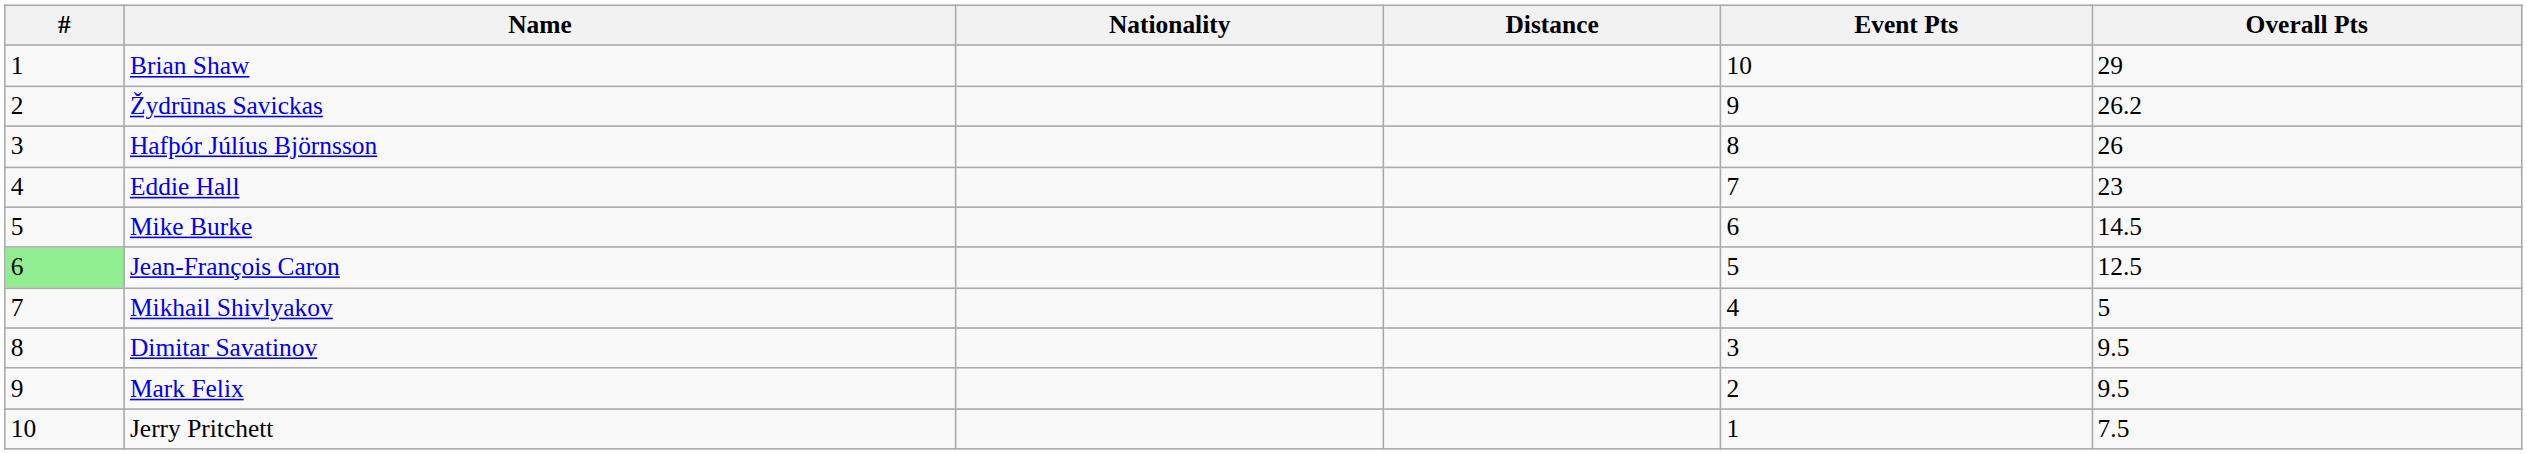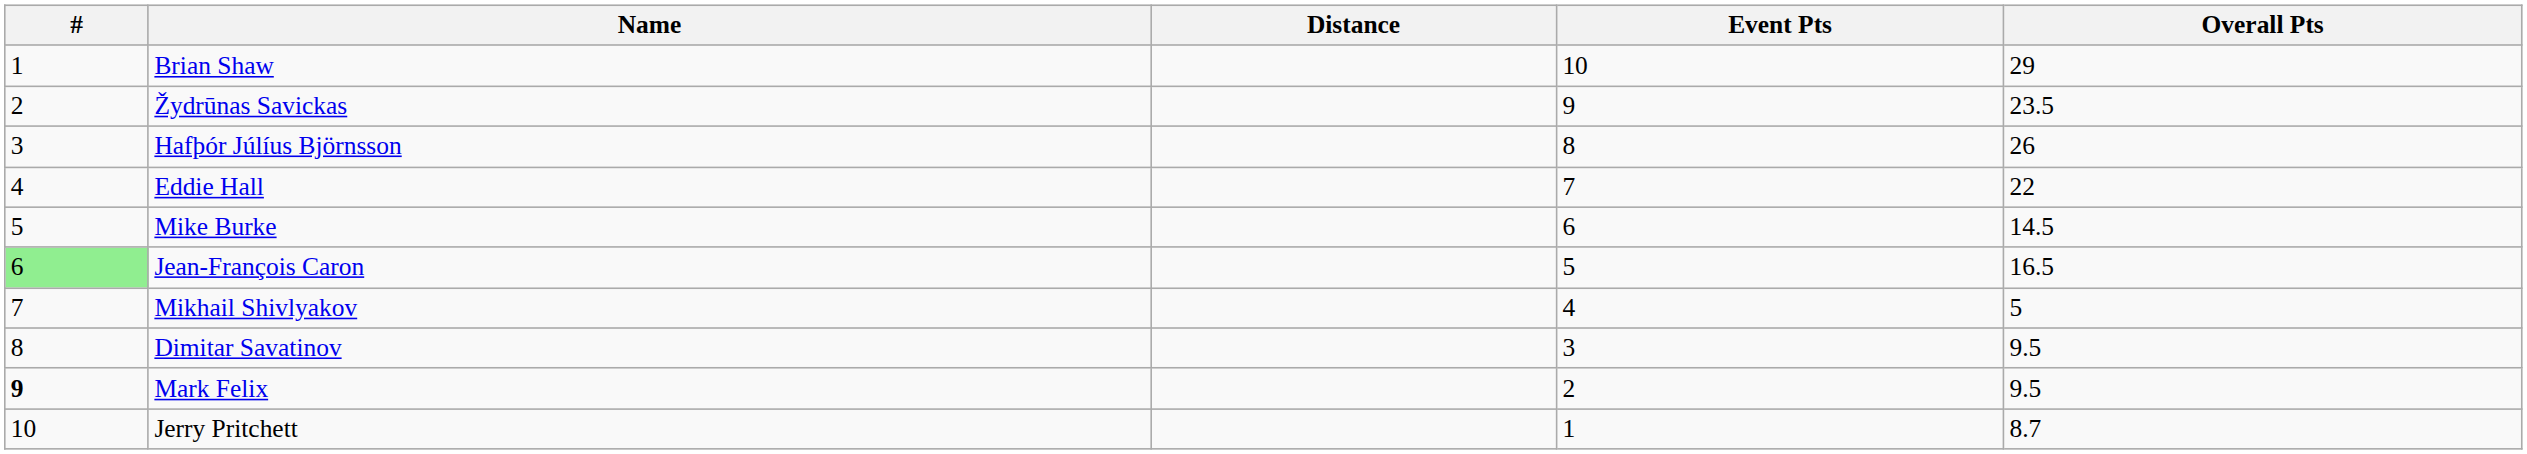- column: (1170, 25)
(2120, 105) 26.2 -> (2032, 105) 23.5
(2110, 186) 23 -> (2022, 186) 22
(2120, 267) 12.5 -> (2032, 267) 16.5
(17, 388) normal -> (17, 388) bold
(2113, 428) 7.5 -> (2025, 428) 8.7
